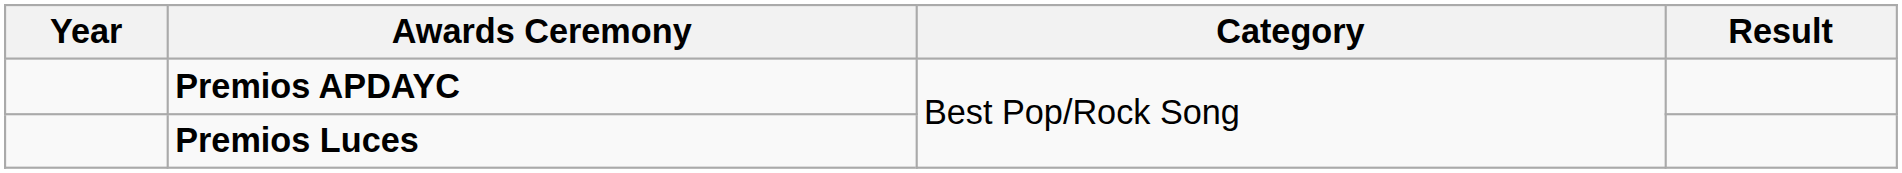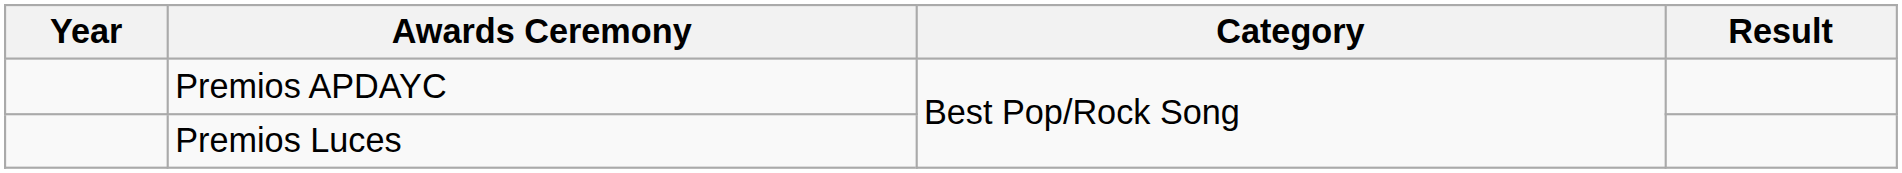(318, 85) bold -> (311, 85) normal
(297, 140) bold -> (288, 140) normal
